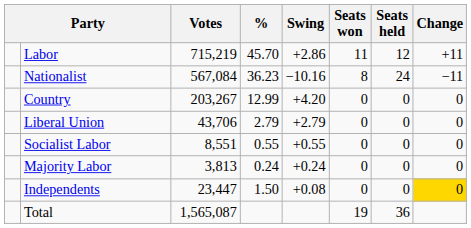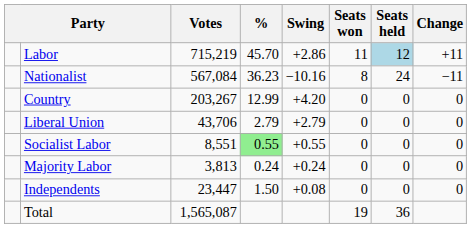(403, 54) no background -> (403, 54) lightblue background
(266, 144) no background -> (266, 144) lightgreen background
(460, 189) gold background -> (460, 189) no background
